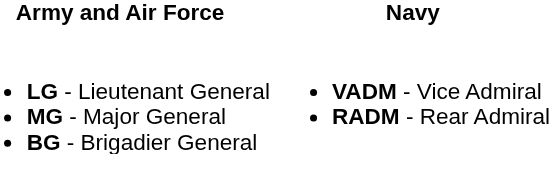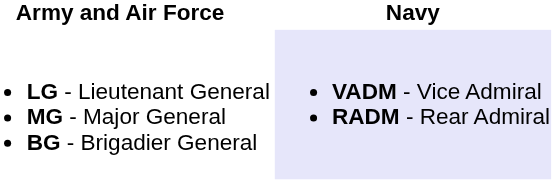(413, 105) no background -> (413, 105) lavender background
